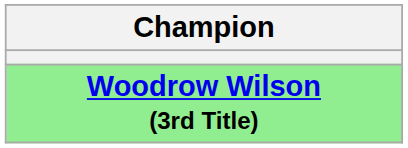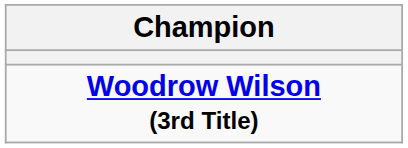(204, 103) lightgreen background -> (204, 103) no background
